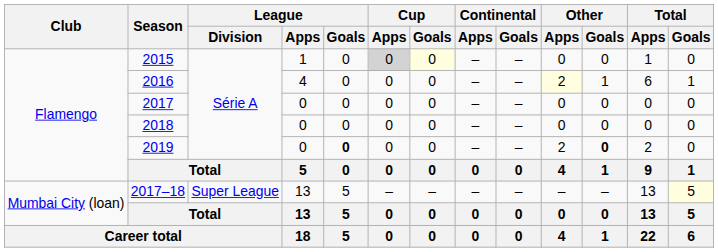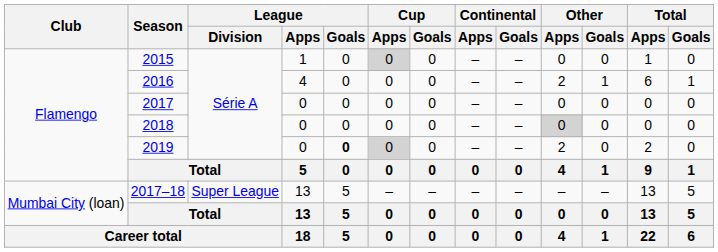(432, 59) lightyellow background -> (432, 59) no background
(562, 81) lightyellow background -> (562, 81) no background
(562, 125) no background -> (562, 125) lightgrey background
(389, 147) no background -> (389, 147) lightgrey background
(605, 147) bold -> (605, 147) normal
(691, 192) lightyellow background -> (691, 192) no background
